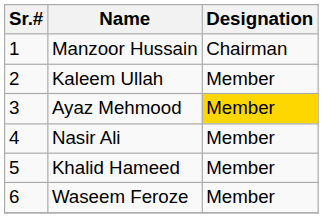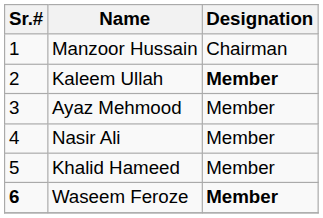(241, 78) normal -> (242, 78) bold
(241, 108) gold background -> (241, 108) no background
(14, 197) normal -> (14, 197) bold
(241, 197) normal -> (242, 197) bold
